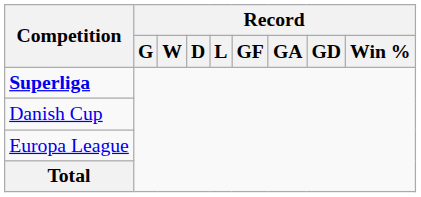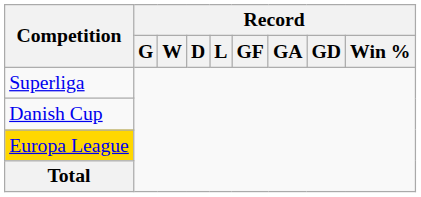(50, 82) bold -> (47, 82) normal
(69, 144) no background -> (69, 144) gold background
